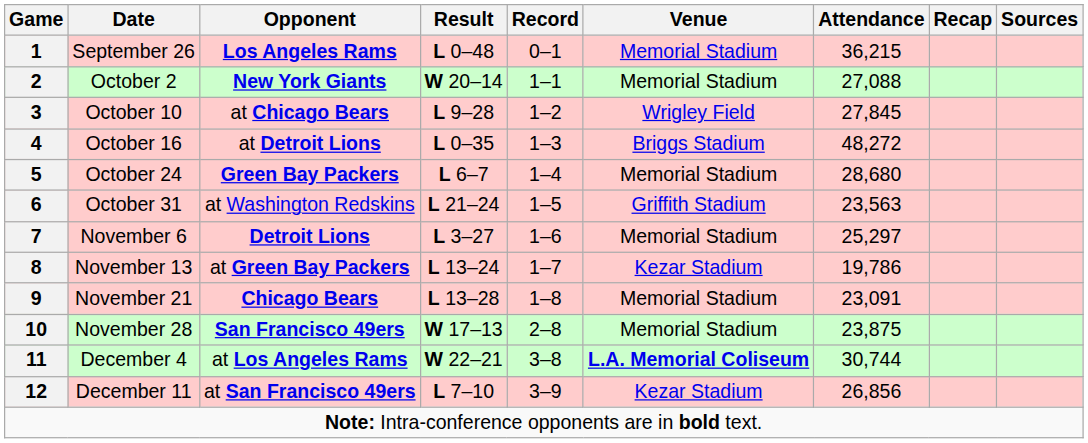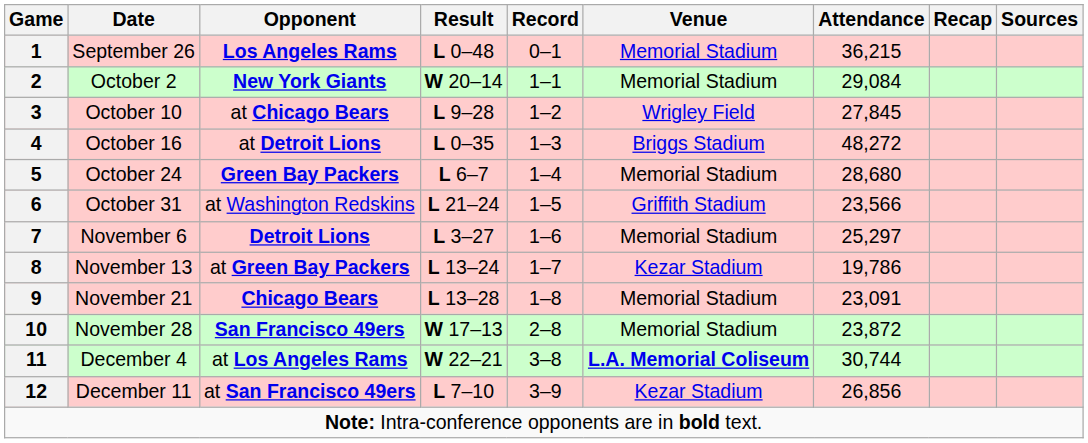(871, 81) 27,088 -> (871, 81) 29,084
(871, 205) 23,563 -> (871, 205) 23,566
(871, 329) 23,875 -> (871, 329) 23,872
